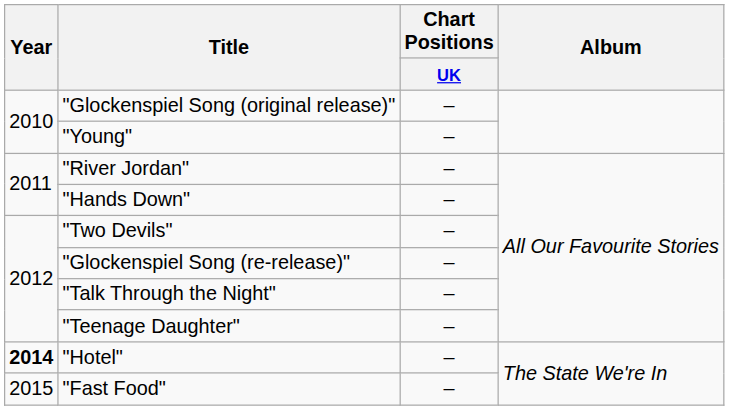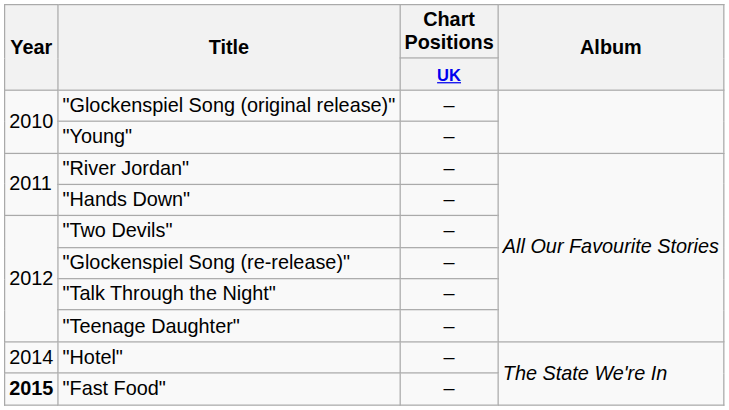(31, 357) bold -> (31, 357) normal
(31, 388) normal -> (31, 388) bold
